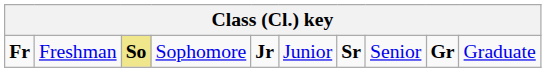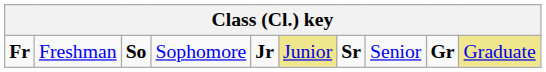(136, 51) khaki background -> (136, 51) no background
(308, 51) no background -> (308, 51) khaki background
(500, 51) no background -> (500, 51) khaki background
